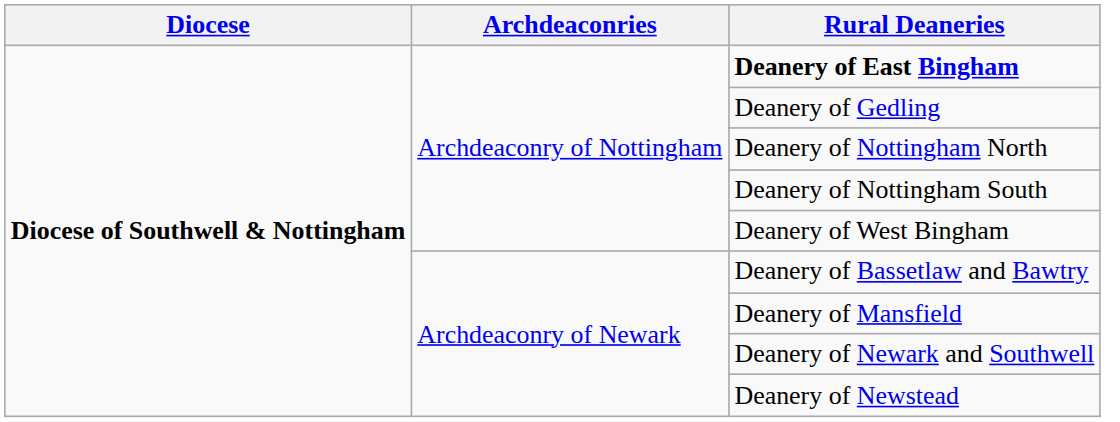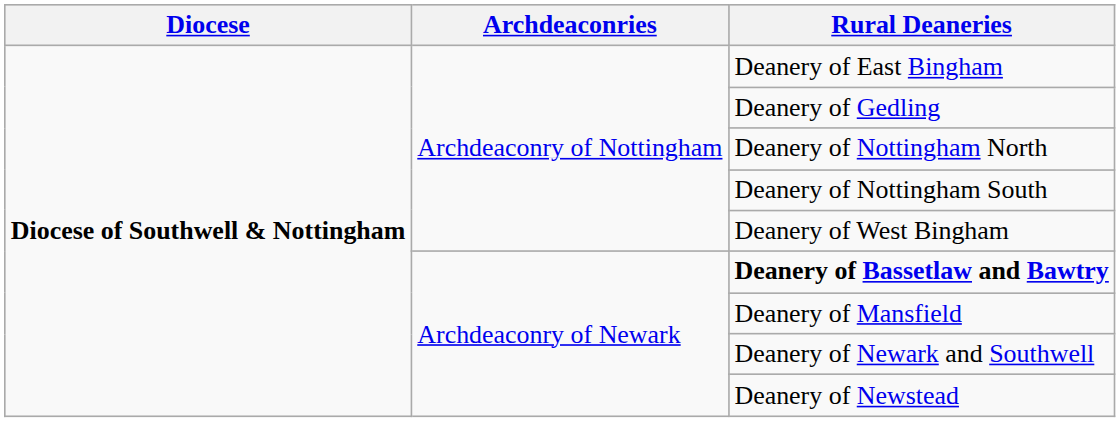(877, 66) bold -> (869, 66) normal
(911, 271) normal -> (922, 271) bold
